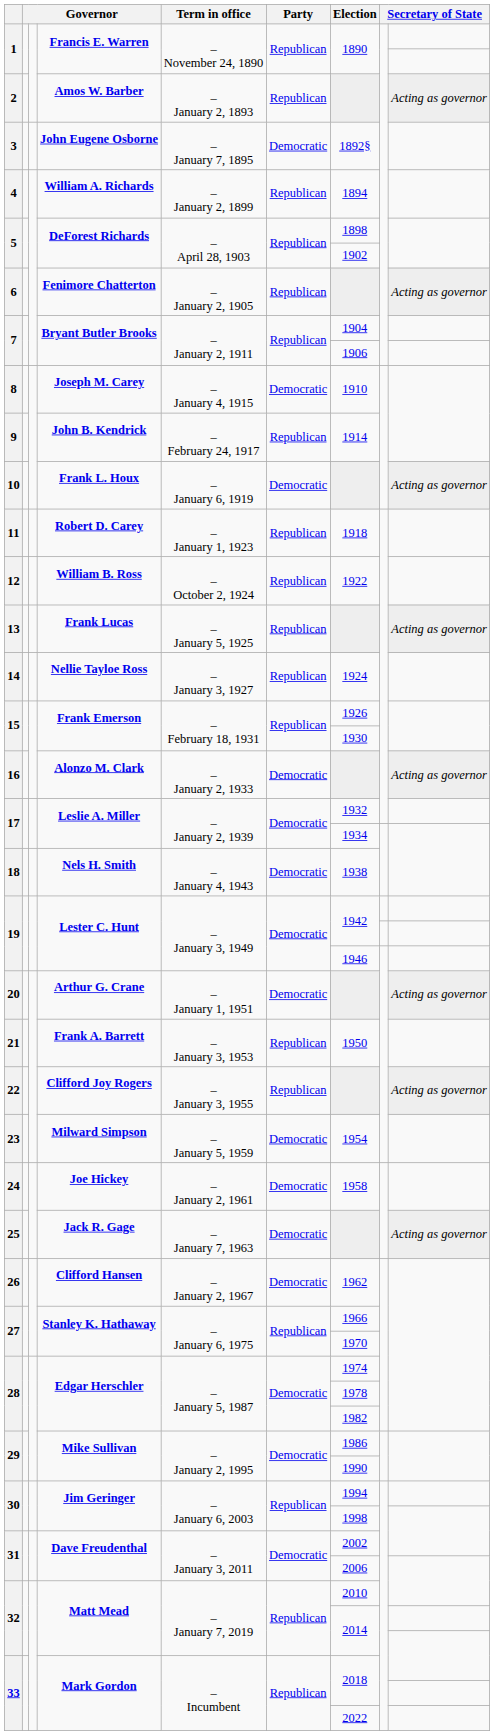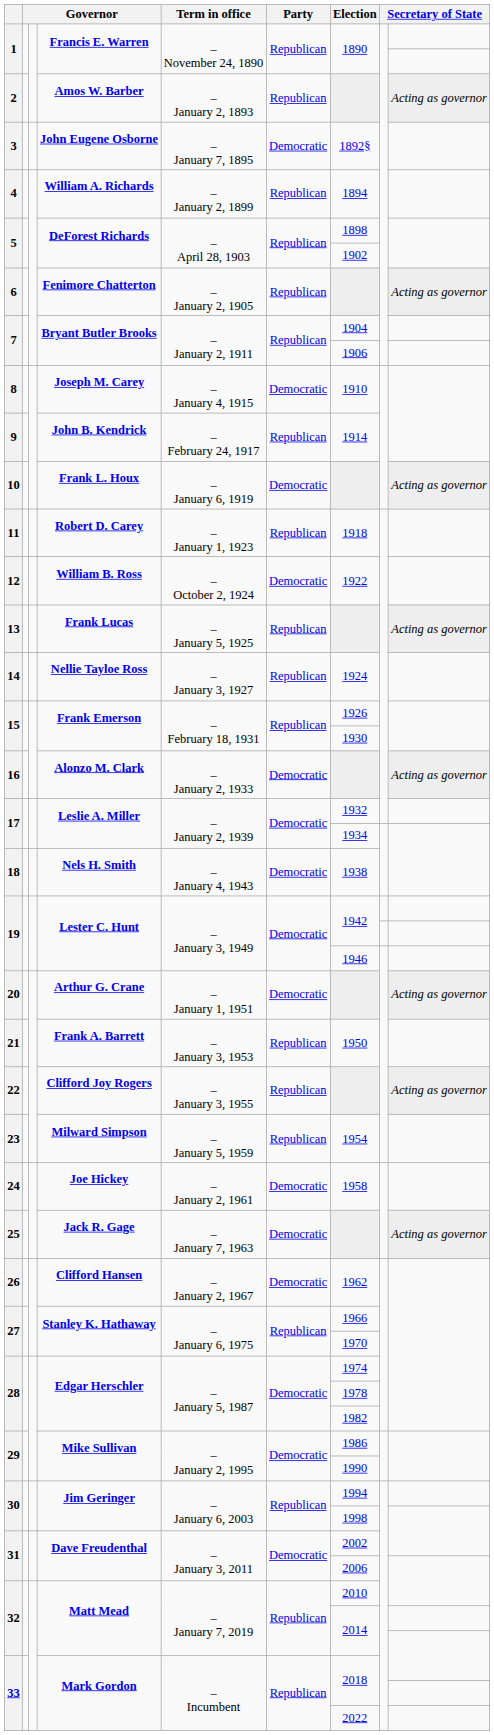(298, 580) Republican -> (298, 580) Democratic
(298, 1138) Democratic -> (298, 1138) Republican
